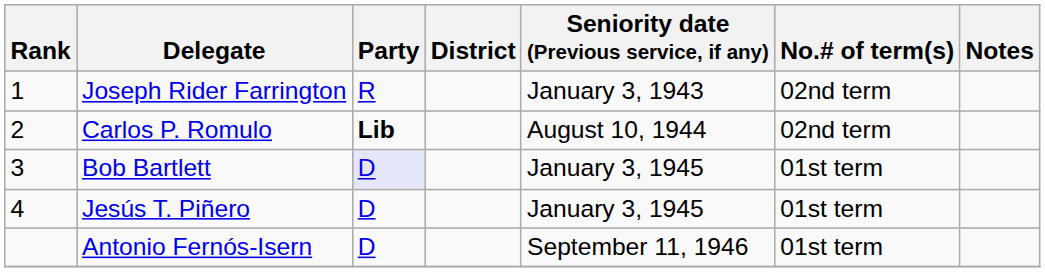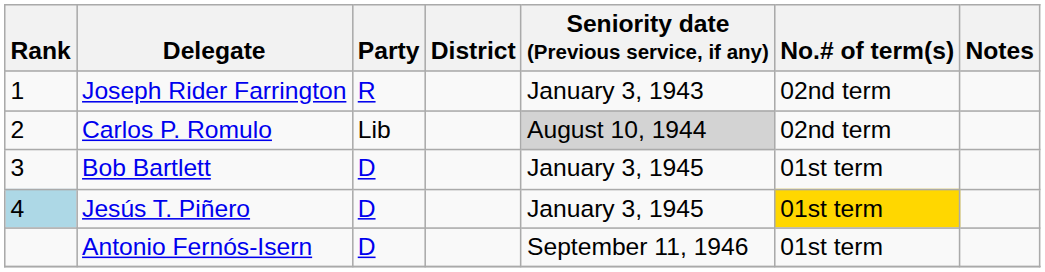(376, 129) bold -> (374, 129) normal
(617, 129) no background -> (617, 129) lightgrey background
(367, 168) lavender background -> (367, 168) no background
(17, 208) no background -> (17, 208) lightblue background
(832, 208) no background -> (832, 208) gold background
